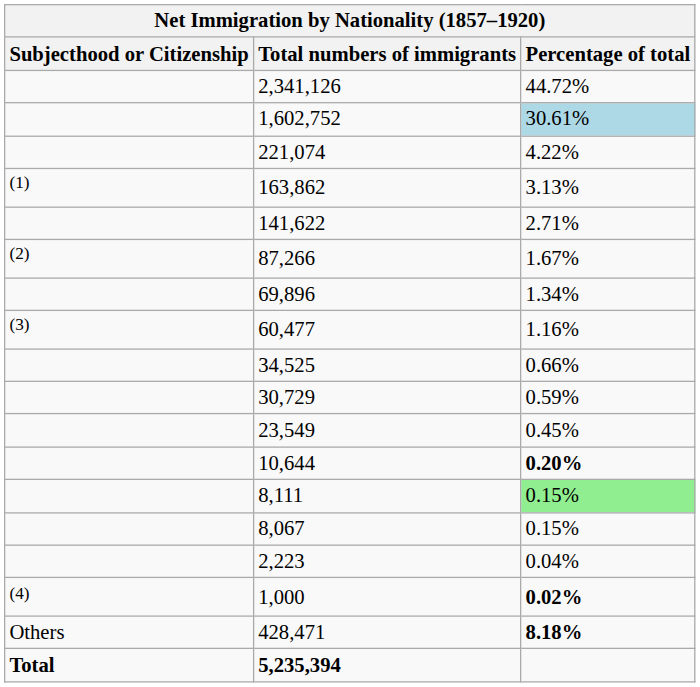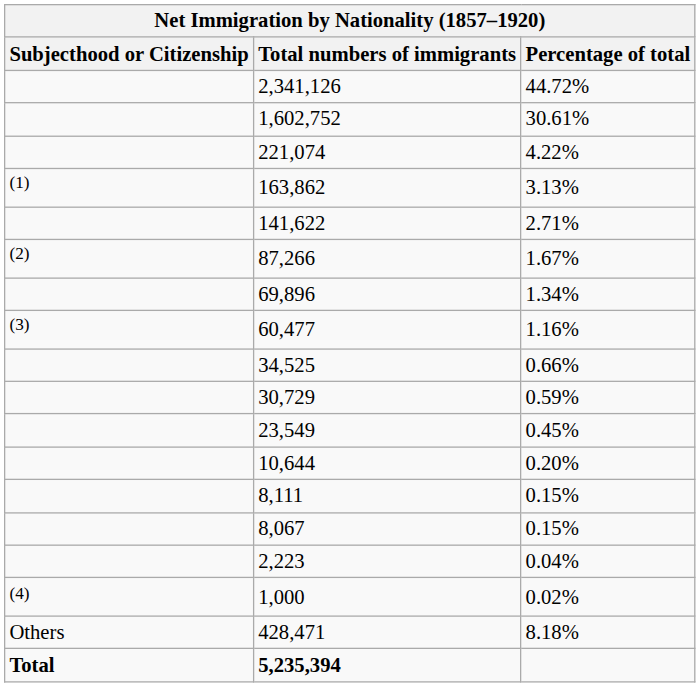(557, 119) lightblue background -> (557, 119) no background
(554, 463) bold -> (552, 463) normal
(552, 495) lightgreen background -> (552, 495) no background
(554, 596) bold -> (552, 596) normal
(554, 632) bold -> (552, 632) normal
